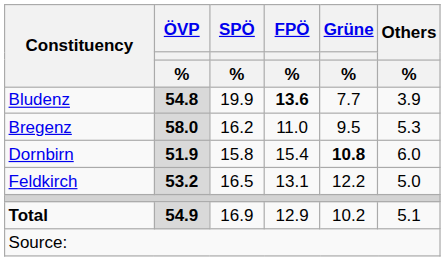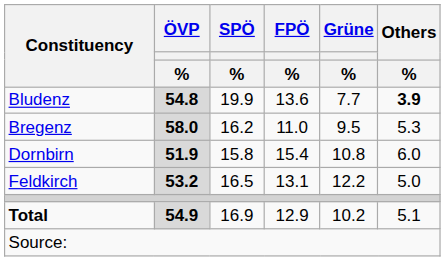(292, 100) bold -> (292, 100) normal
(409, 100) normal -> (409, 100) bold
(349, 154) bold -> (349, 154) normal
